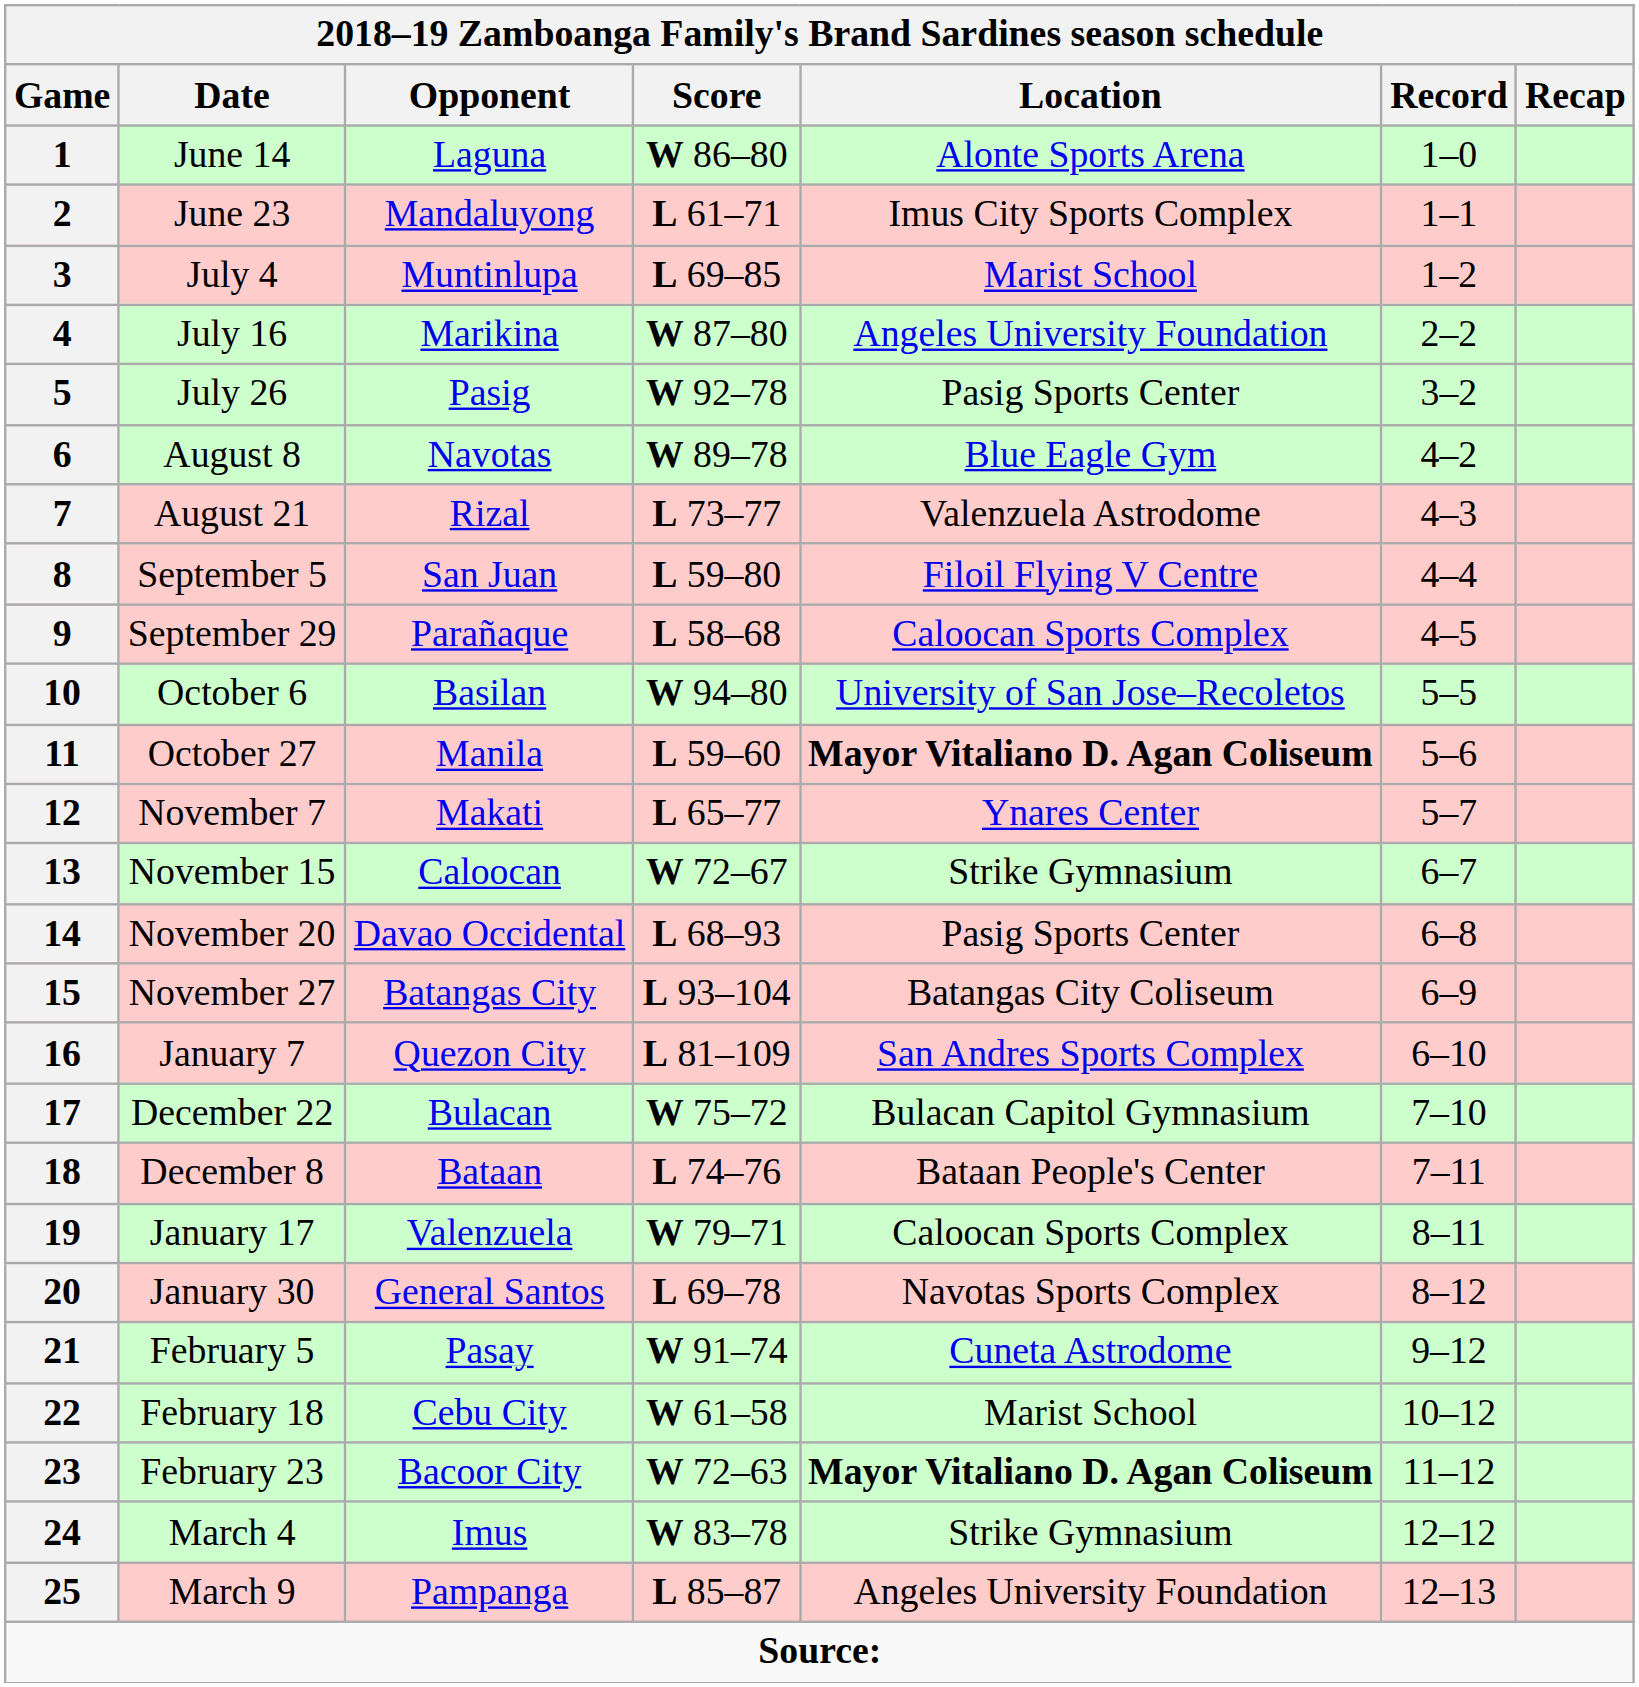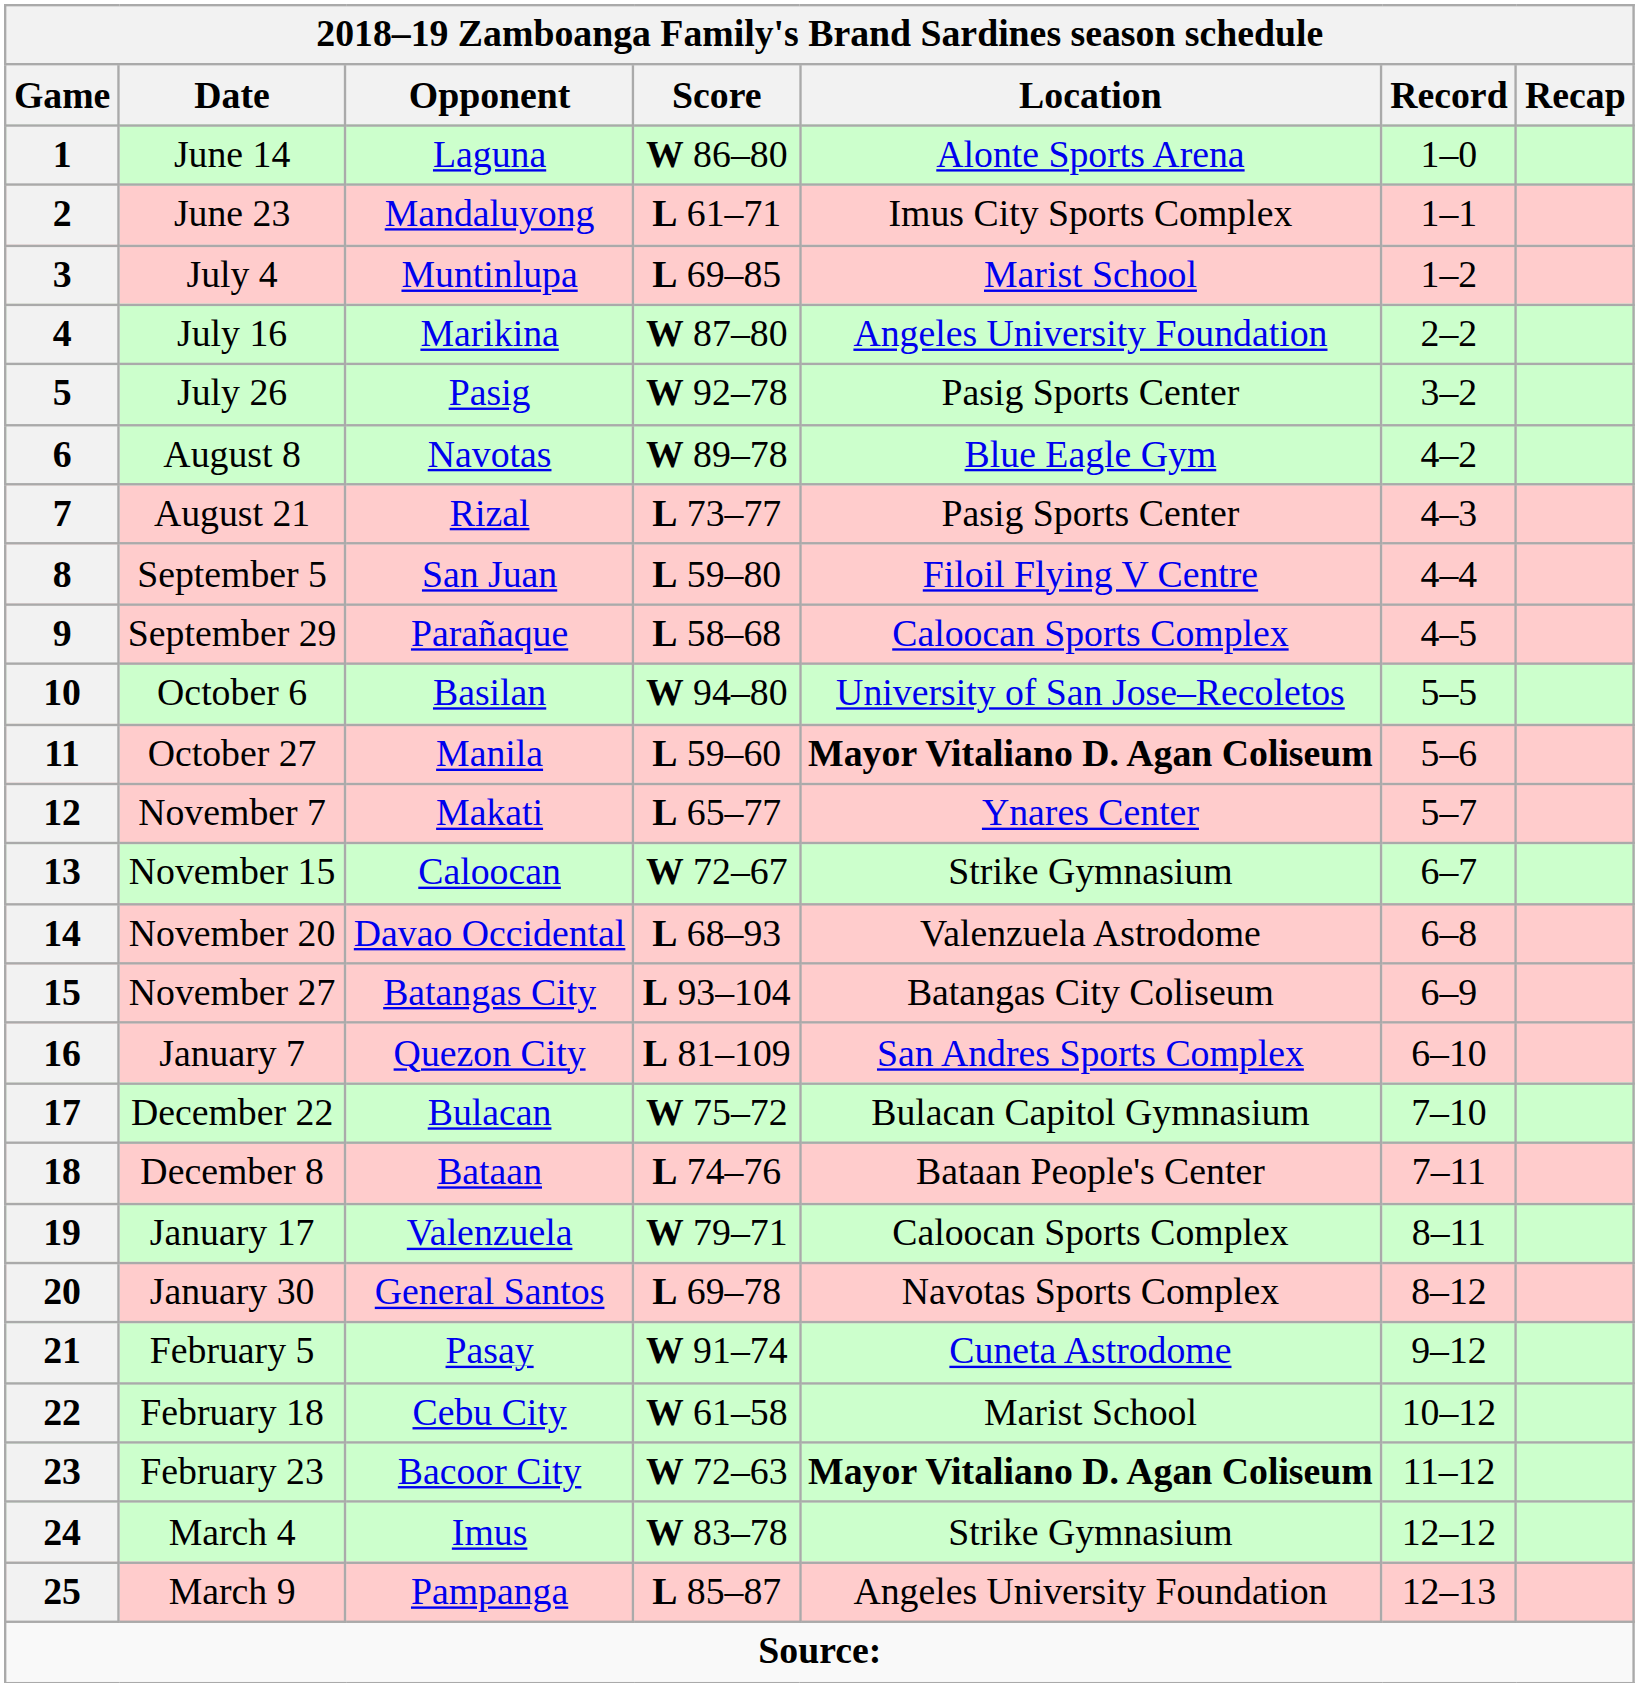(1090, 513) Valenzuela Astrodome -> (1090, 513) Pasig Sports Center
(1090, 932) Pasig Sports Center -> (1090, 932) Valenzuela Astrodome
